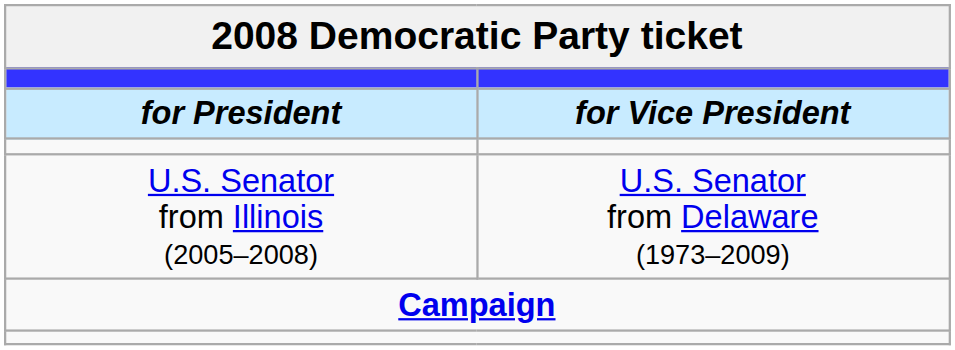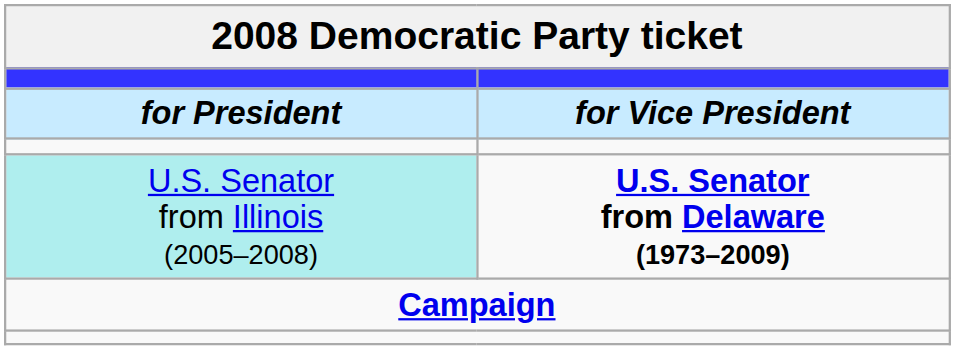(241, 217) no background -> (241, 217) paleturquoise background
(713, 217) normal -> (713, 217) bold
